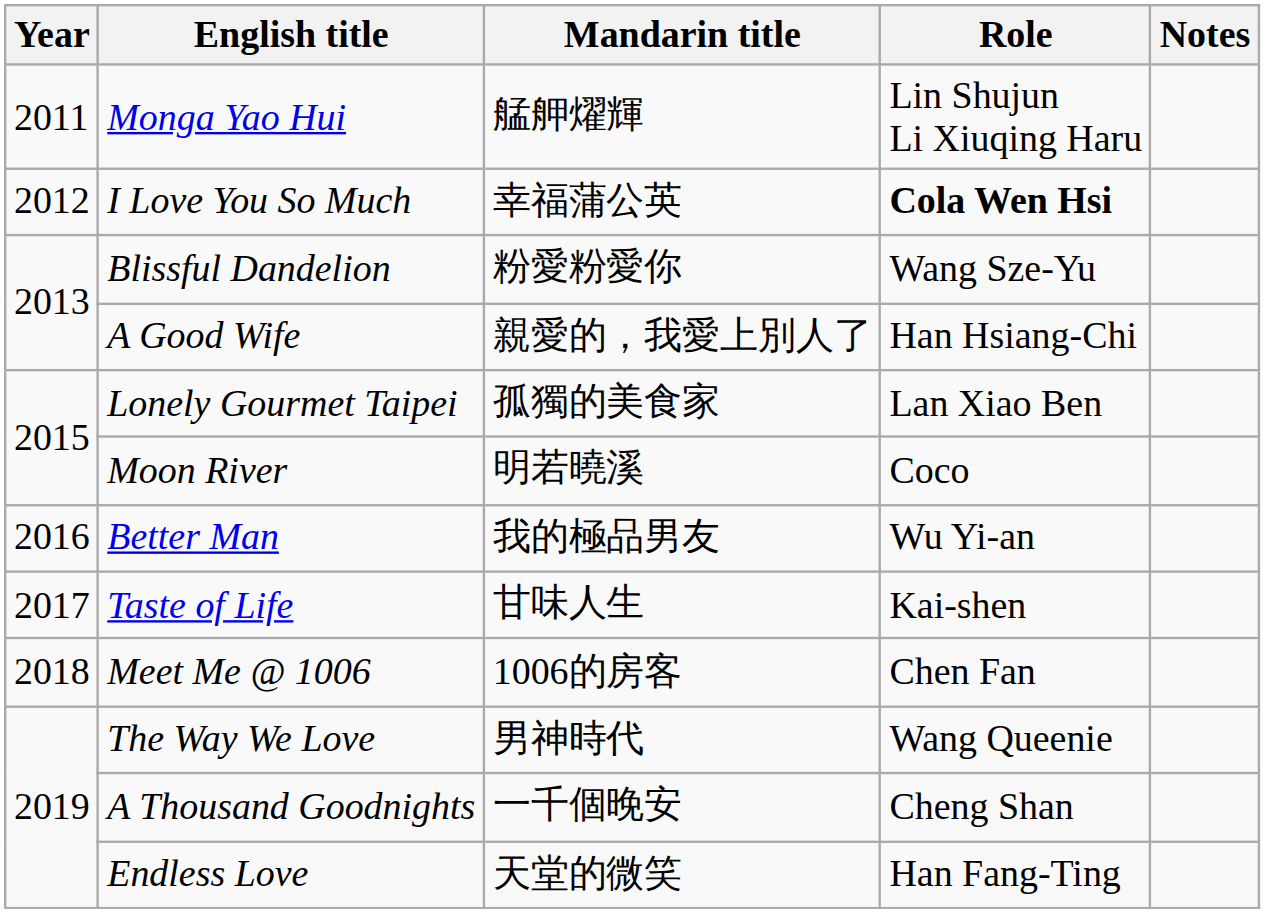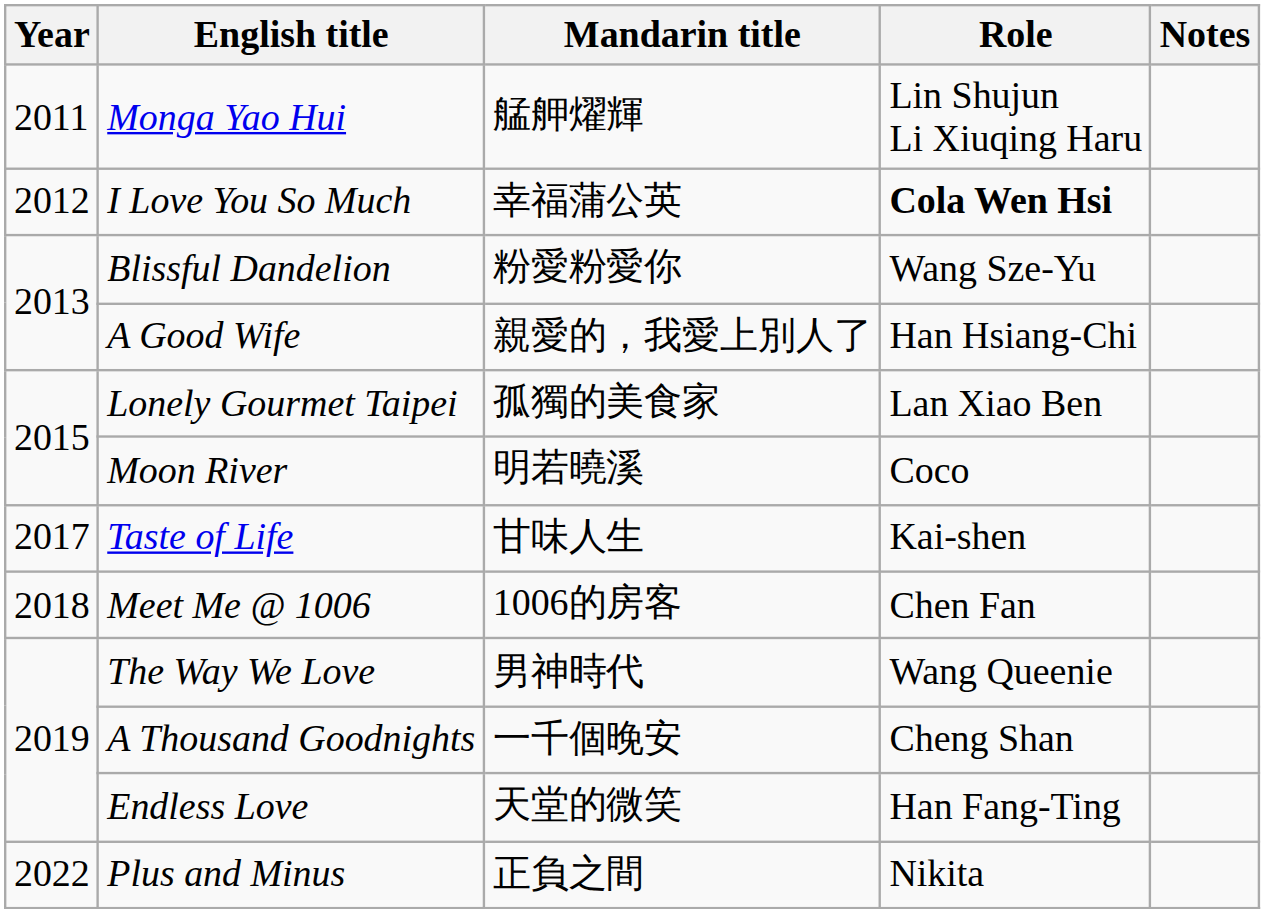- row: (193, 537)
+ row: (226, 873)
